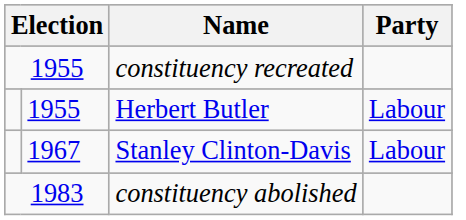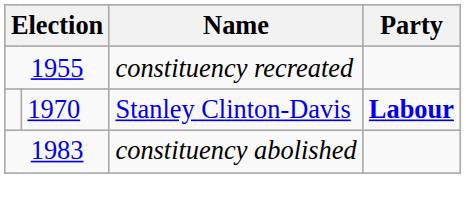- row: (192, 109)
(54, 151) 1967 -> (54, 109) 1970
(407, 151) normal -> (411, 109) bold
